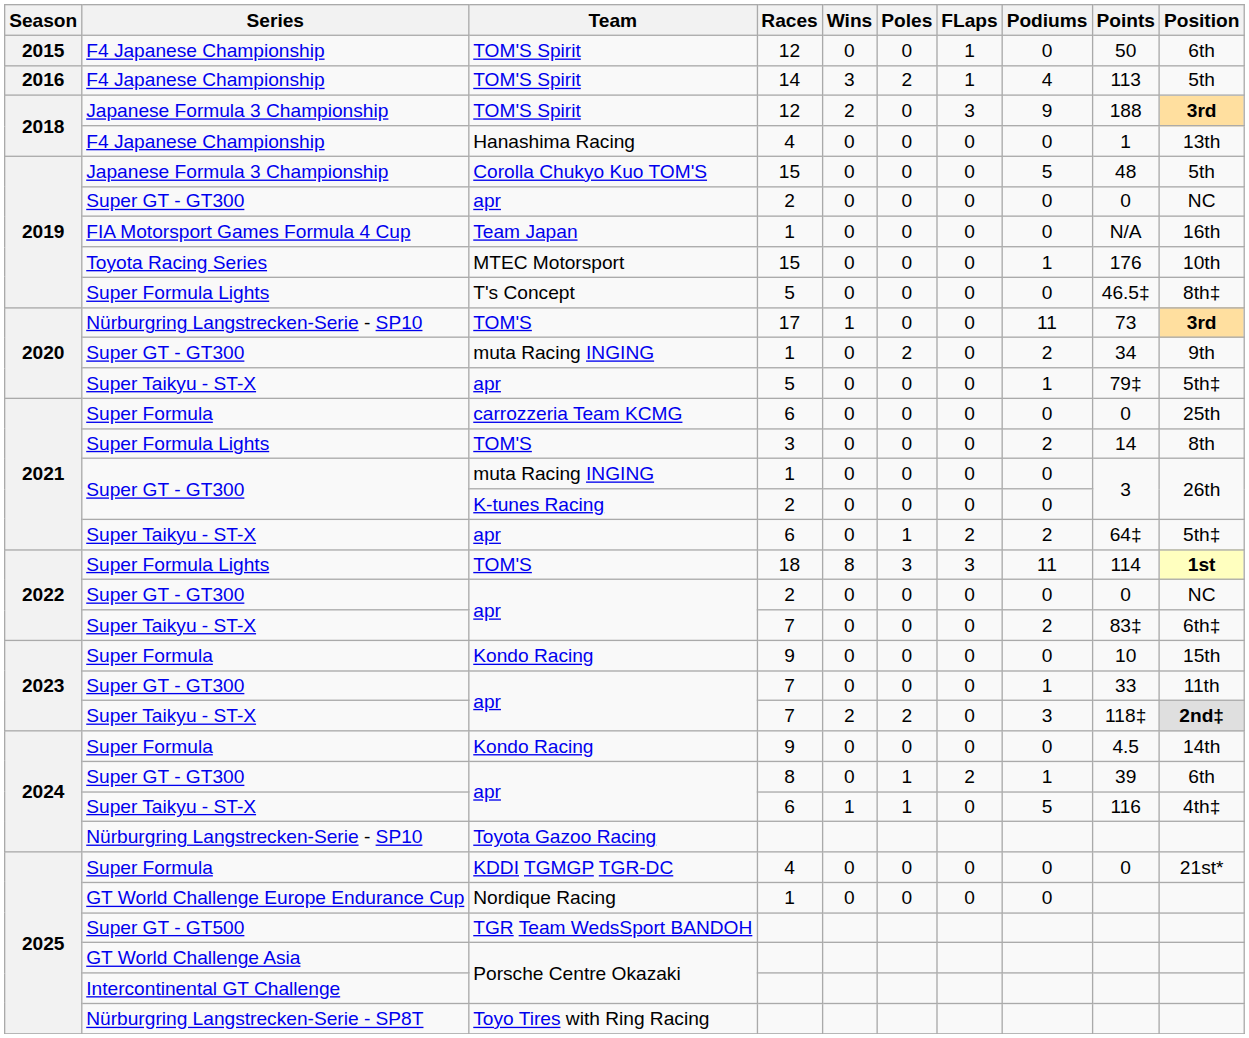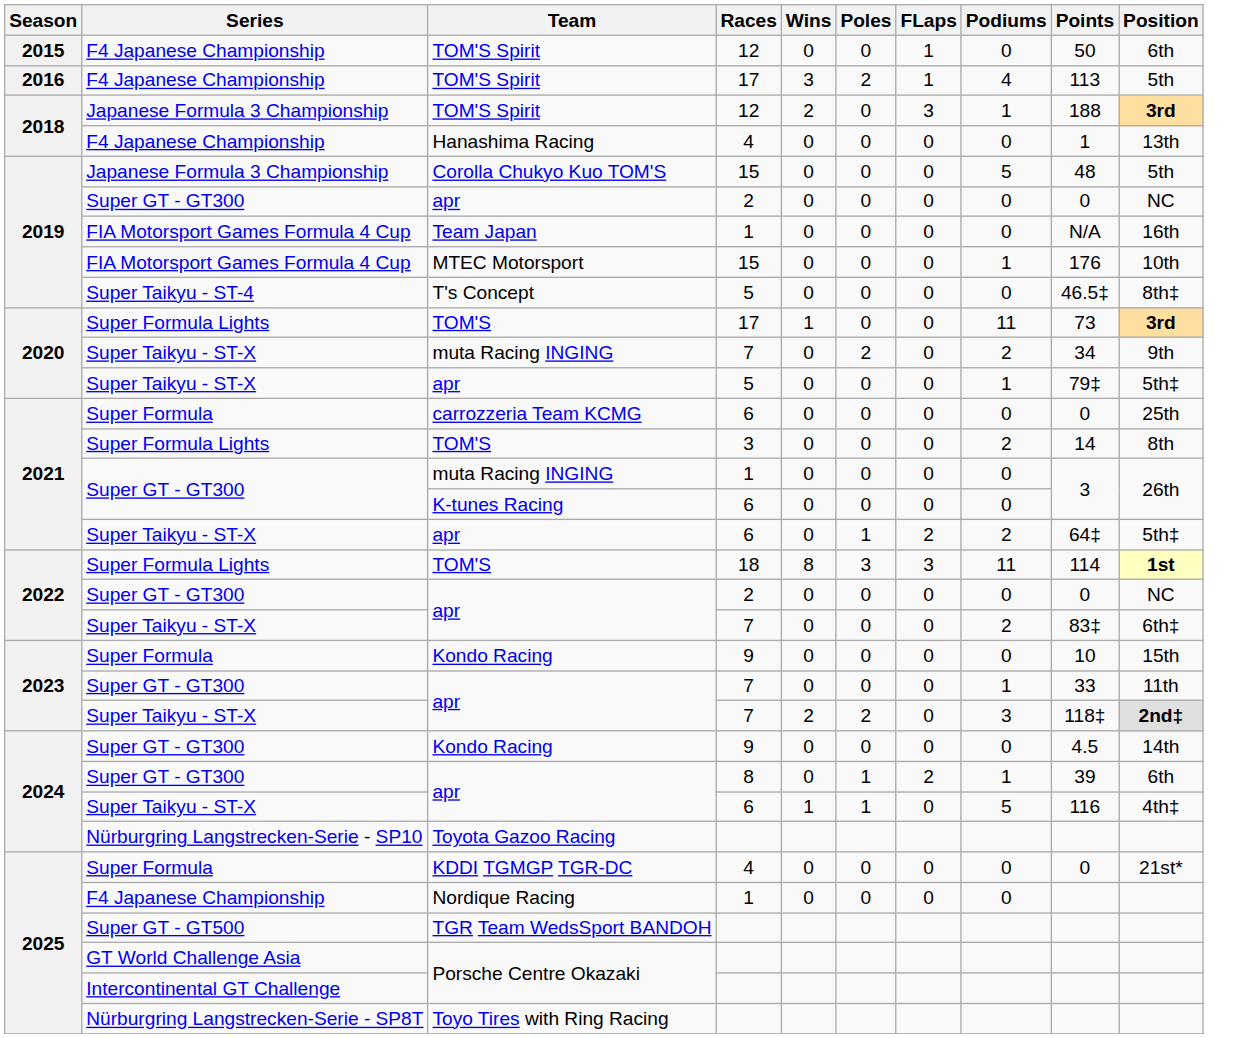(790, 81) 14 -> (749, 81) 17
(1047, 111) 9 -> (1006, 111) 1
(177, 262) Toyota Racing Series -> (248, 262) FIA Motorsport Games Formula 4 Cup
(178, 293) Super Formula Lights -> (170, 293) Super Taikyu - ST-4
(254, 323) Nürburgring Langstrecken-Serie - SP10 -> (178, 323) Super Formula Lights
(165, 353) Super GT - GT300 -> (171, 353) Super Taikyu - ST-X
(790, 353) 1 -> (749, 353) 7
(790, 504) 2 -> (749, 504) 6
(150, 746) Super Formula -> (165, 746) Super GT - GT300
(275, 898) GT World Challenge Europe Endurance Cup -> (205, 898) F4 Japanese Championship
